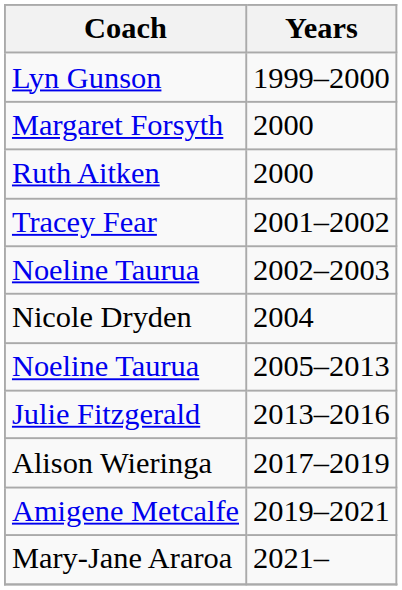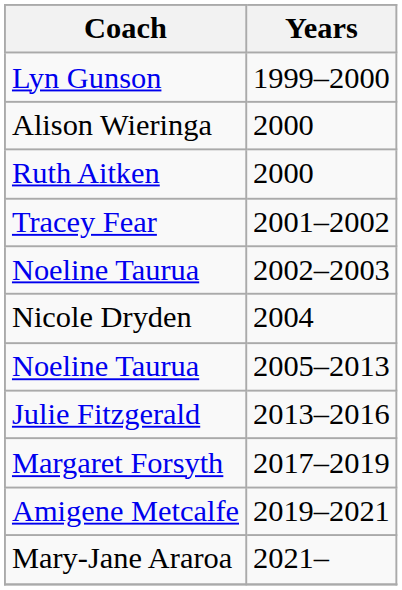(118, 125) Margaret Forsyth -> (112, 125) Alison Wieringa
(112, 462) Alison Wieringa -> (118, 462) Margaret Forsyth
